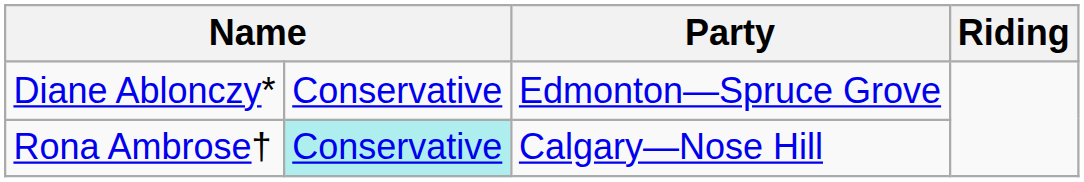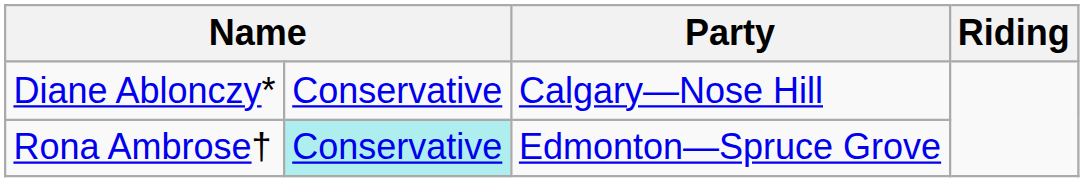(730, 90) Edmonton—Spruce Grove -> (671, 90) Calgary—Nose Hill
(671, 147) Calgary—Nose Hill -> (730, 147) Edmonton—Spruce Grove
